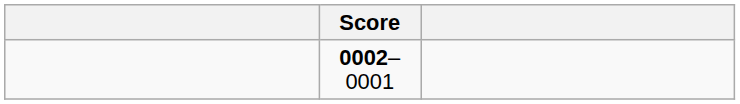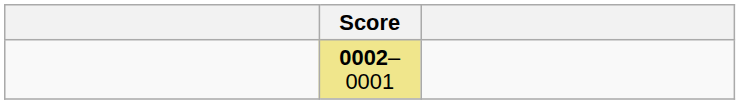(370, 69) no background -> (370, 69) khaki background
